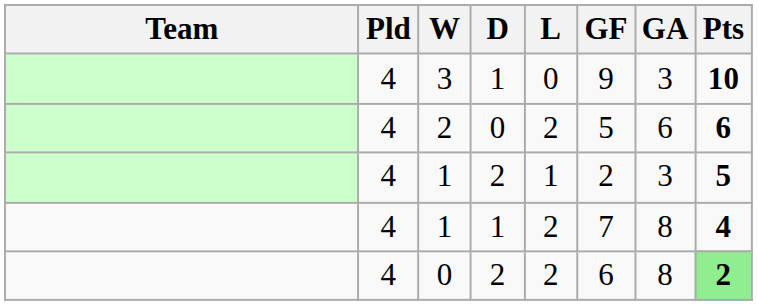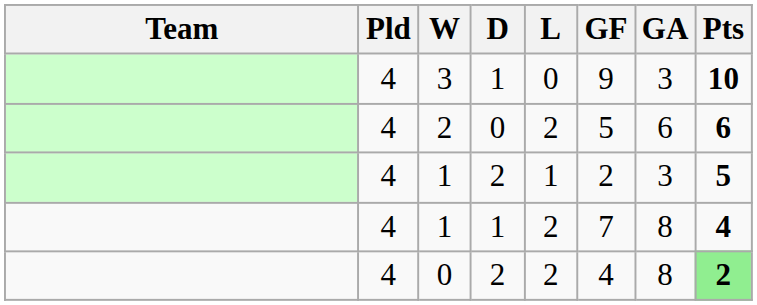(606, 275) 6 -> (606, 275) 4
